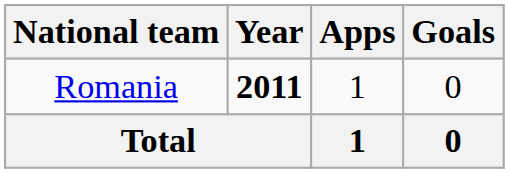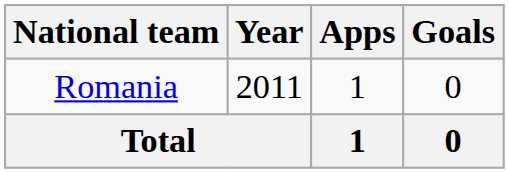(269, 85) bold -> (269, 85) normal
